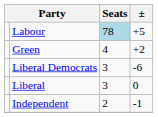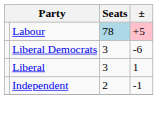(139, 31) no background -> (139, 31) pink background
- row: (26, 49)
(136, 85) 0 -> (136, 67) 1
